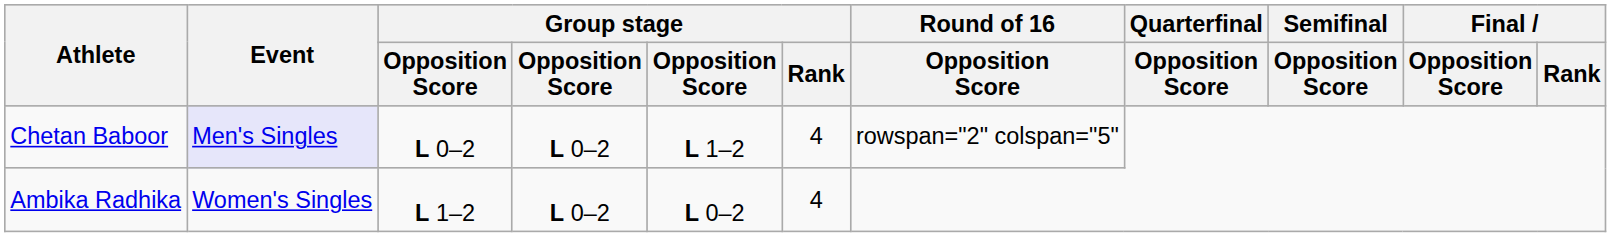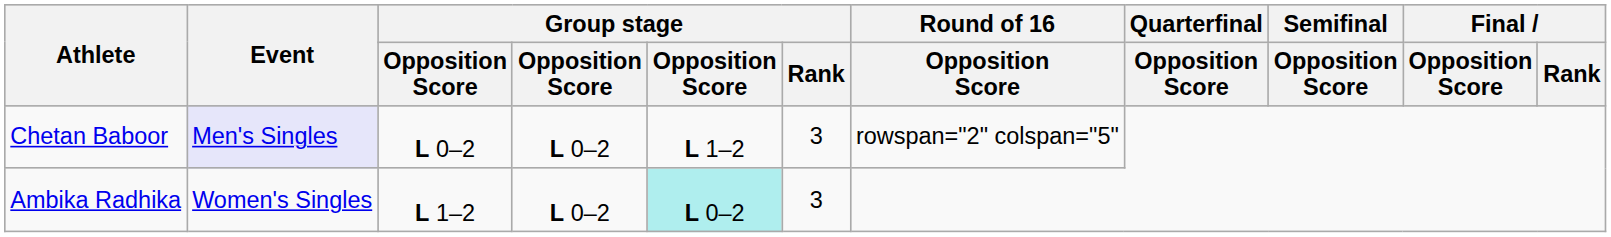(816, 137) 4 -> (816, 137) 3
(715, 213) no background -> (715, 213) paleturquoise background
(816, 200) 4 -> (816, 200) 3
